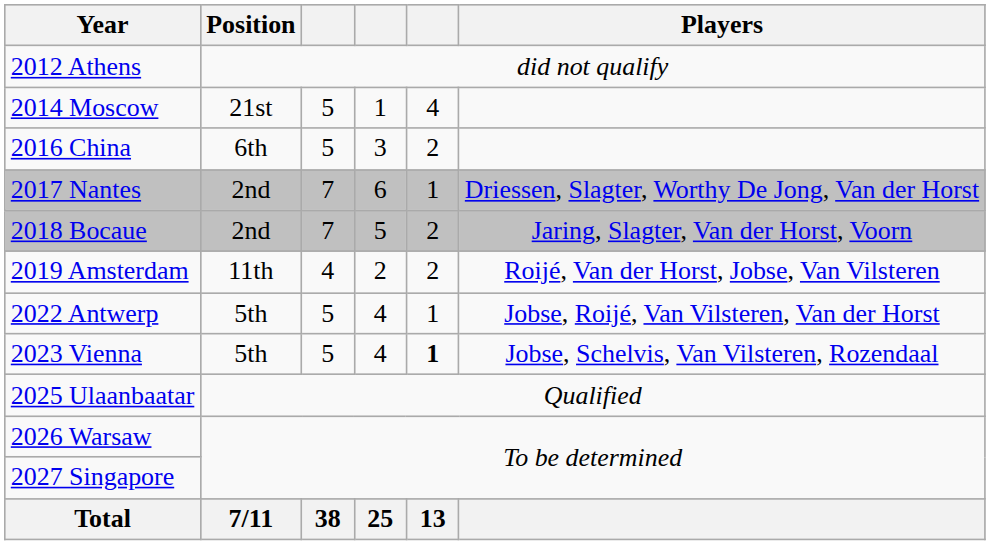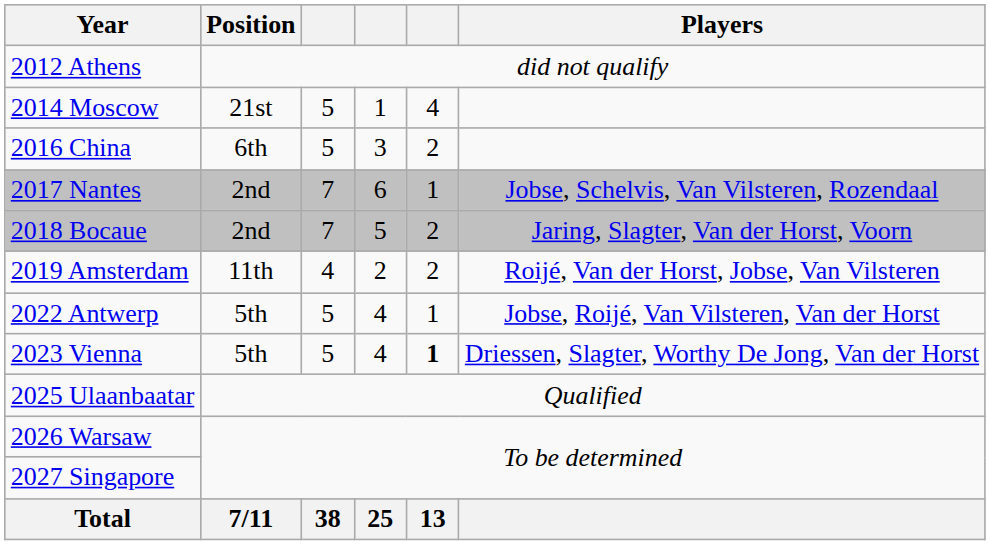(722, 189) Driessen, Slagter, Worthy De Jong, Van der Horst -> (722, 189) Jobse, Schelvis, Van Vilsteren, Rozendaal
(722, 353) Jobse, Schelvis, Van Vilsteren, Rozendaal -> (722, 353) Driessen, Slagter, Worthy De Jong, Van der Horst
